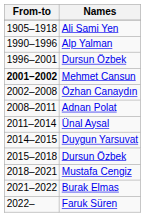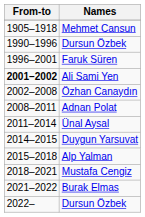(90, 28) Ali Sami Yen -> (99, 28) Mehmet Cansun
(87, 44) Alp Yalman -> (94, 44) Dursun Özbek
(94, 60) Dursun Özbek -> (89, 60) Faruk Süren
(99, 76) Mehmet Cansun -> (90, 76) Ali Sami Yen
(94, 156) Dursun Özbek -> (87, 156) Alp Yalman
(89, 204) Faruk Süren -> (94, 204) Dursun Özbek
